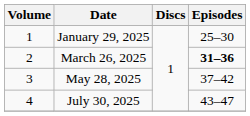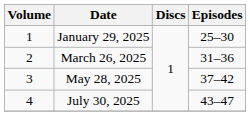(217, 57) bold -> (217, 57) normal
